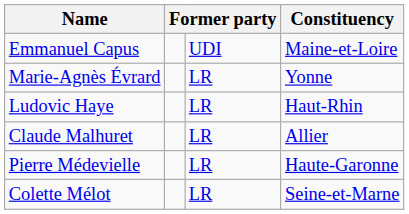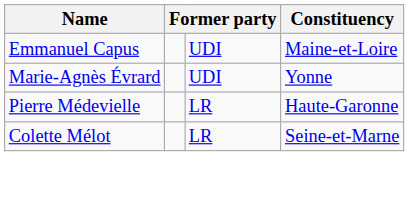(201, 77) LR -> (205, 77) UDI
- row: (61, 106)
- row: (71, 135)
